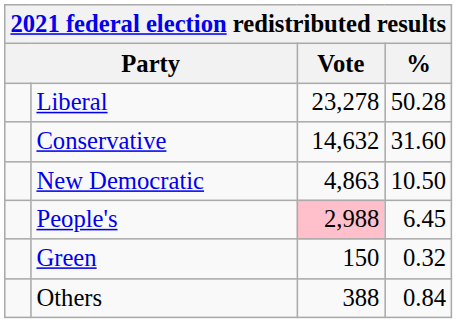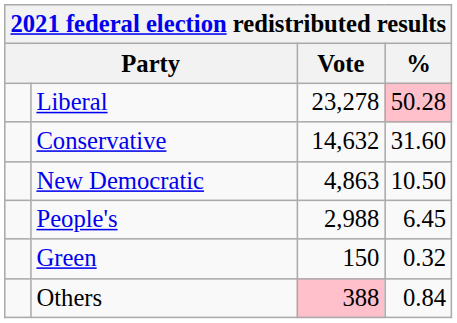(418, 102) no background -> (418, 102) pink background
(352, 219) pink background -> (352, 219) no background
(361, 297) no background -> (361, 297) pink background
